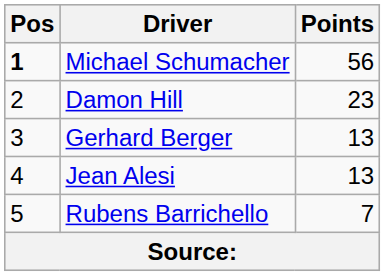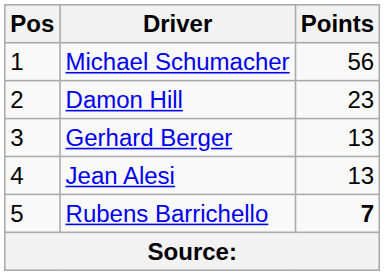(17, 62) bold -> (17, 62) normal
(367, 214) normal -> (367, 214) bold
